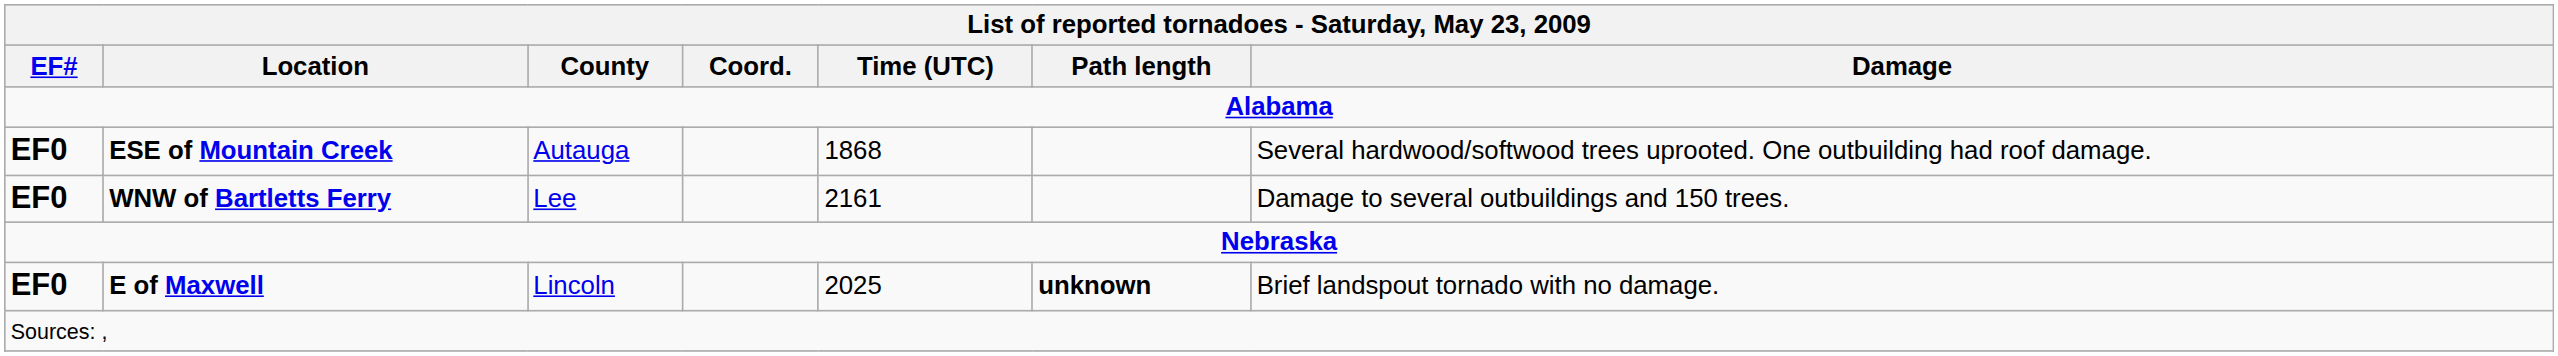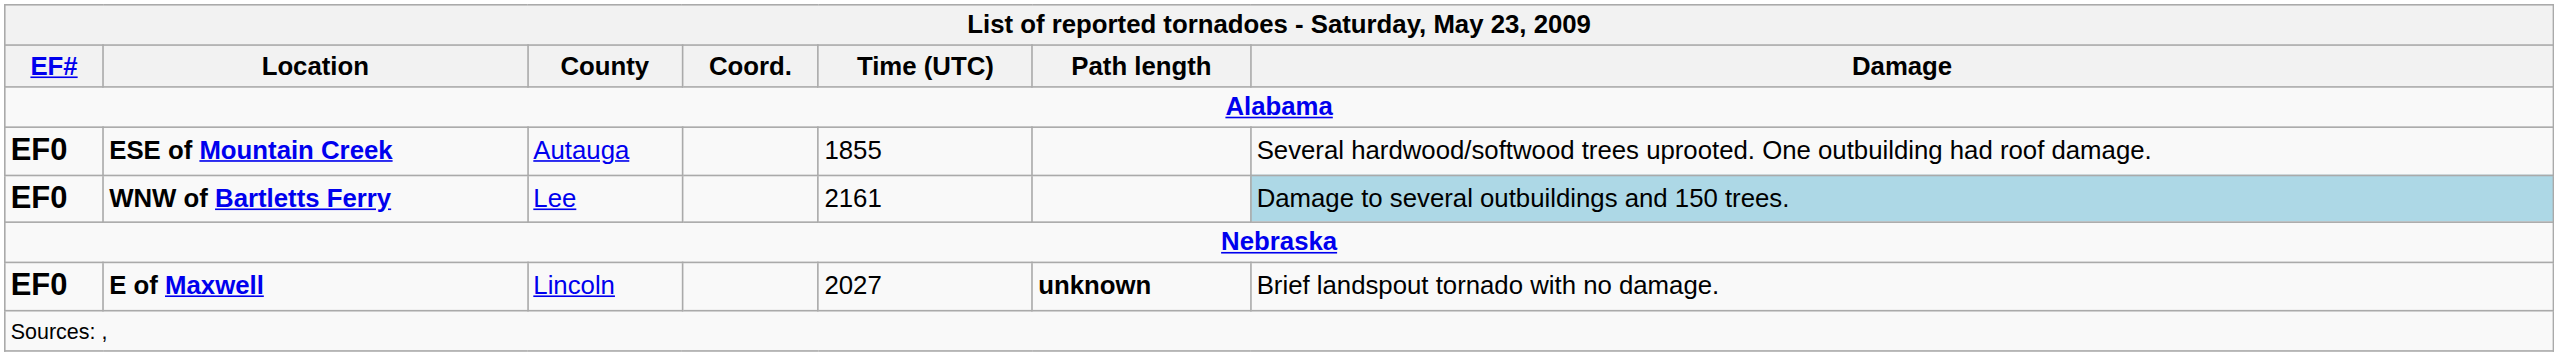(853, 150) 1868 -> (853, 150) 1855
(1523, 198) no background -> (1523, 198) lightblue background
(853, 286) 2025 -> (853, 286) 2027
